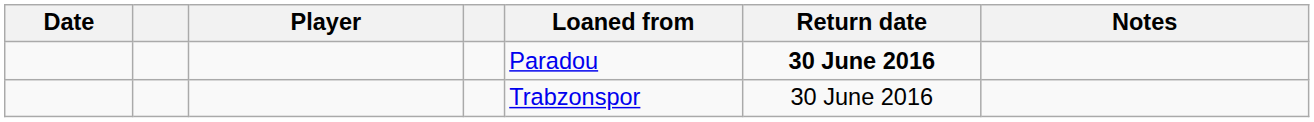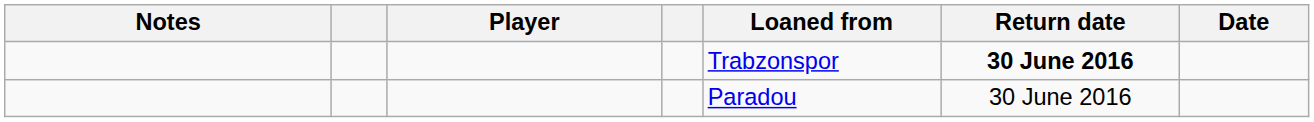columns swapped: (69, 23) <-> (1145, 23)
(554, 60) Paradou -> (773, 60) Trabzonspor
(575, 97) Trabzonspor -> (752, 97) Paradou
